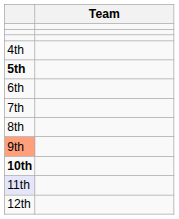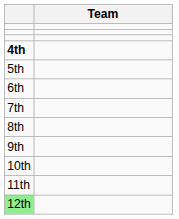(16, 50) normal -> (16, 50) bold
(16, 69) bold -> (16, 69) normal
(16, 146) lightsalmon background -> (16, 146) no background
(20, 165) bold -> (19, 165) normal
(19, 185) lavender background -> (19, 185) no background
(19, 204) no background -> (19, 204) lightgreen background
